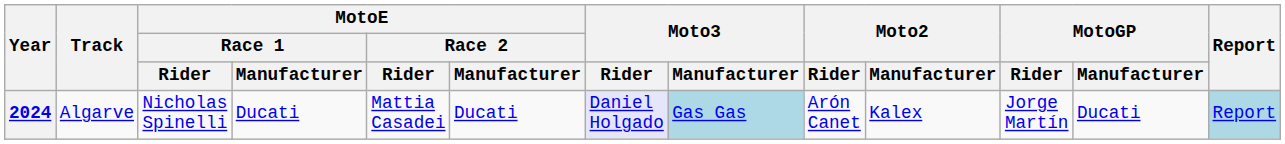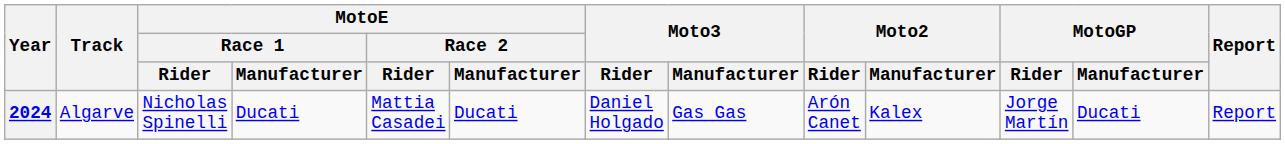(627, 115) lavender background -> (627, 115) no background
(709, 115) lightblue background -> (709, 115) no background
(1244, 115) lightblue background -> (1244, 115) no background
